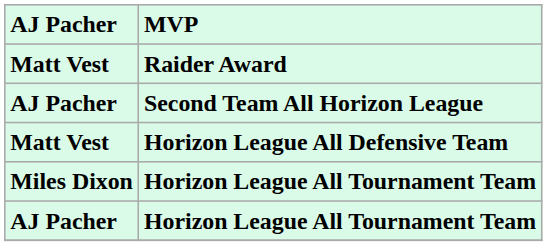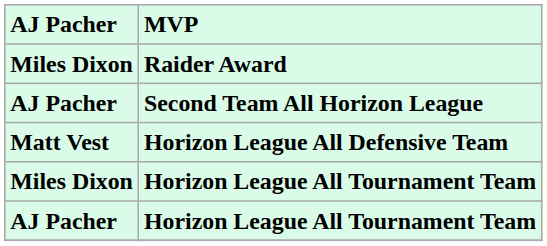(60, 63) Matt Vest -> (72, 63) Miles Dixon
